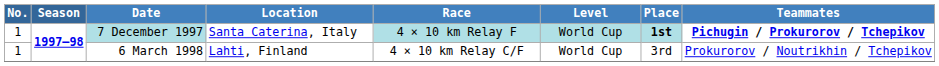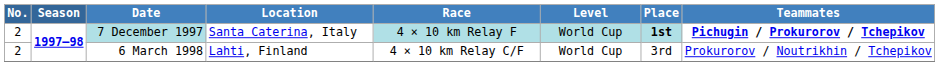(18, 33) 1 -> (18, 33) 2
(18, 52) 1 -> (18, 52) 2
